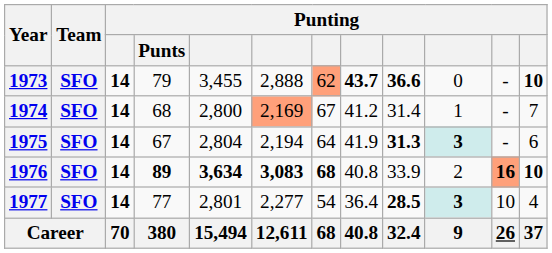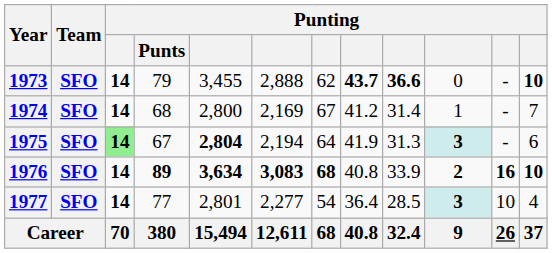(326, 80) lightsalmon background -> (326, 80) no background
(282, 111) lightsalmon background -> (282, 111) no background
(120, 141) no background -> (120, 141) lightgreen background
(221, 141) normal -> (221, 141) bold
(404, 141) bold -> (404, 141) normal
(458, 171) normal -> (458, 171) bold
(505, 171) lightsalmon background -> (505, 171) no background
(404, 202) bold -> (404, 202) normal
